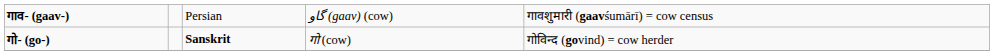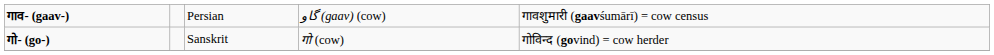(208, 38) bold -> (208, 38) normal
